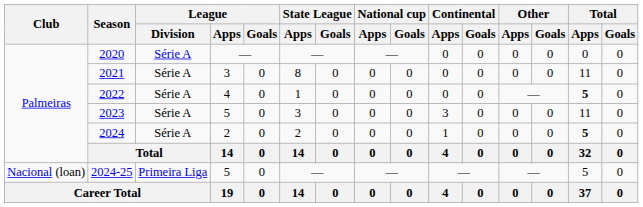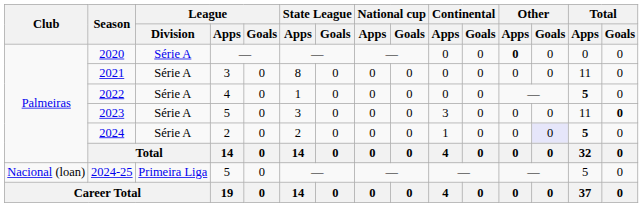(515, 53) normal -> (515, 53) bold
(620, 113) normal -> (620, 113) bold
(550, 133) no background -> (550, 133) lavender background
